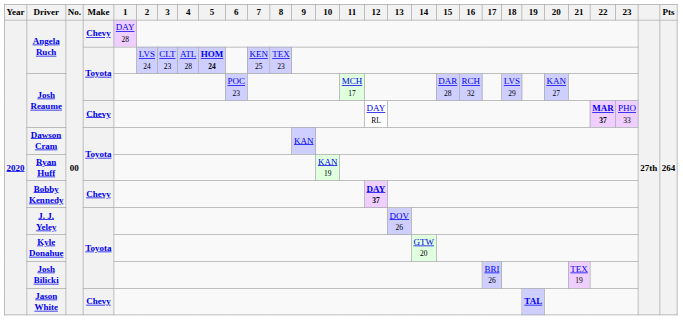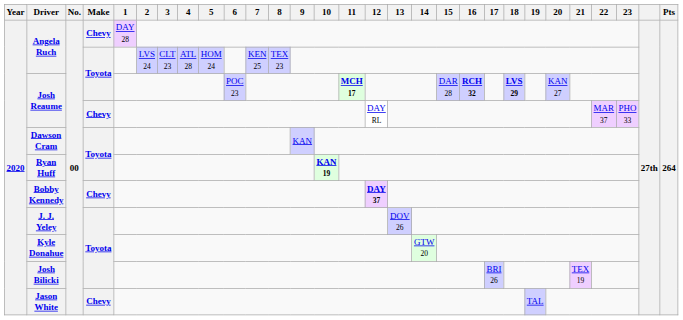(212, 60) bold -> (211, 59) normal
(352, 86) normal -> (352, 87) bold
(471, 86) normal -> (472, 87) bold
(512, 86) normal -> (514, 87) bold
(603, 114) bold -> (604, 113) normal
(328, 167) normal -> (326, 167) bold
(533, 301) bold -> (535, 301) normal
